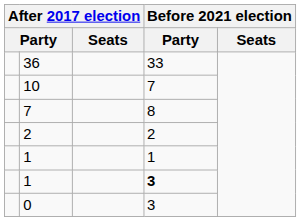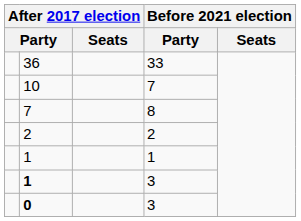(27, 181) normal -> (27, 181) bold
(151, 181) bold -> (151, 181) normal
(27, 205) normal -> (27, 205) bold
